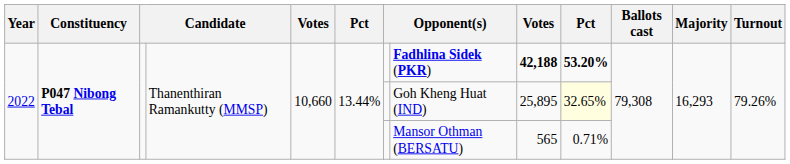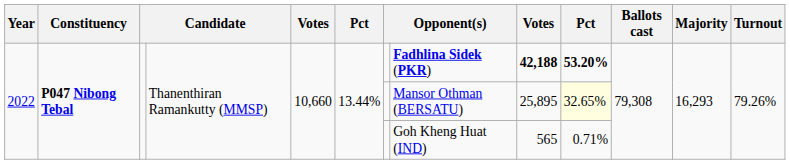(440, 101) Goh Kheng Huat (IND) -> (438, 101) Mansor Othman (BERSATU)
(438, 140) Mansor Othman (BERSATU) -> (440, 140) Goh Kheng Huat (IND)
